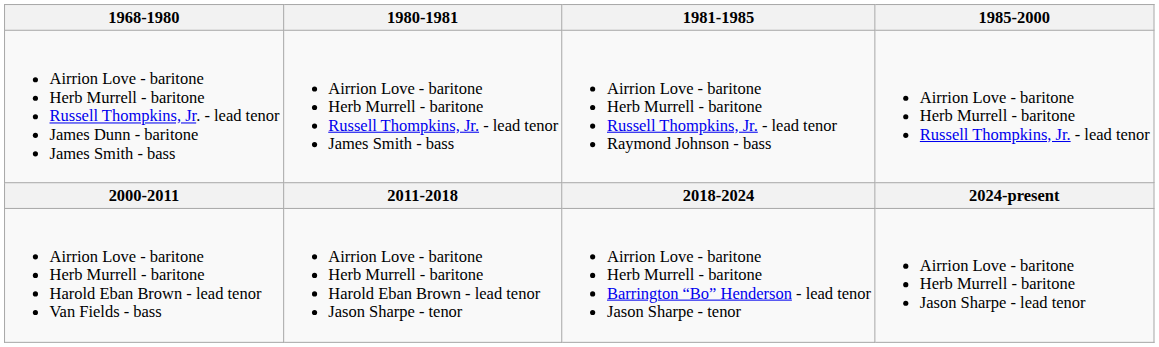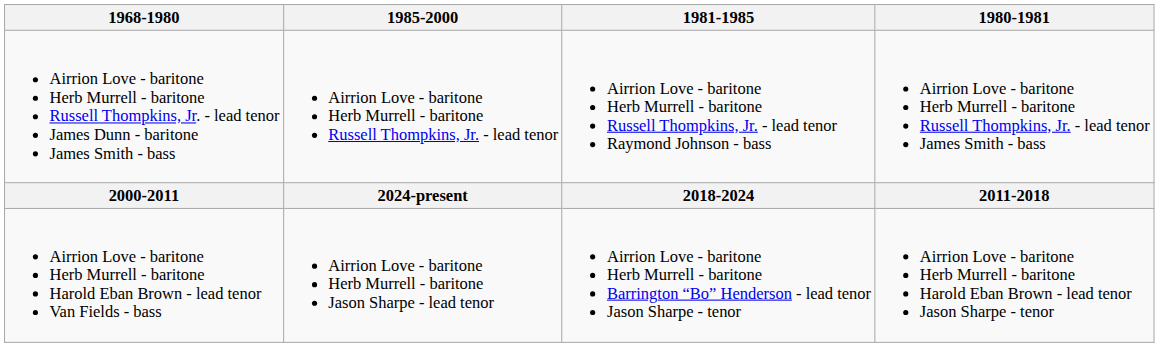columns swapped: (423, 17) <-> (1014, 17)
